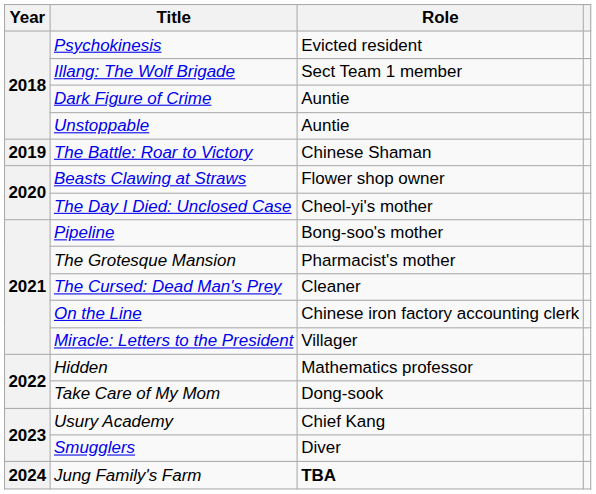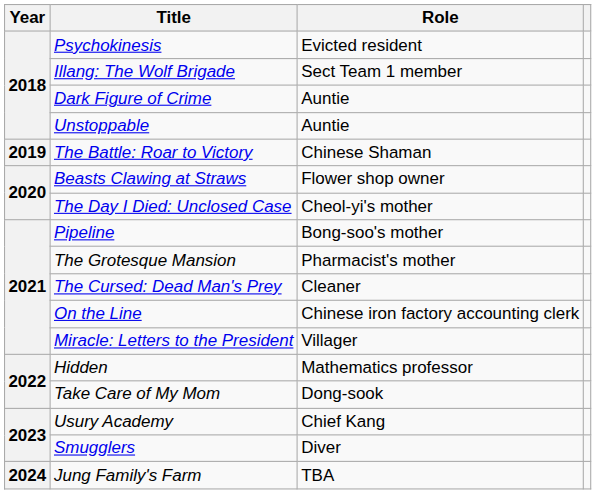(319, 475) bold -> (318, 475) normal
